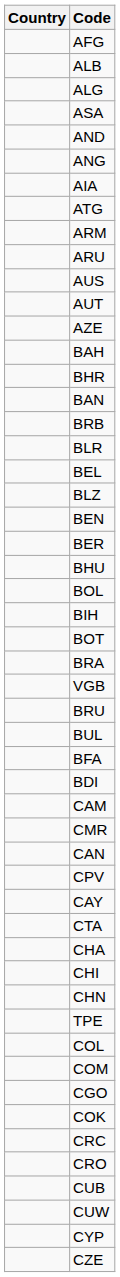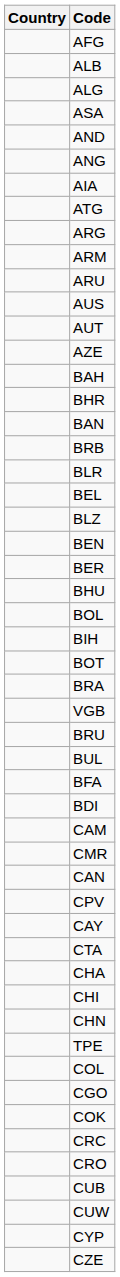+ row: (89, 233)
- row: (91, 1069)
